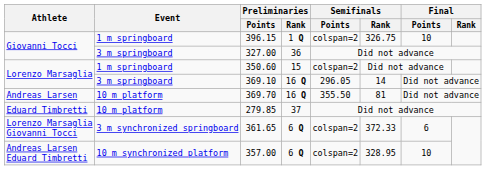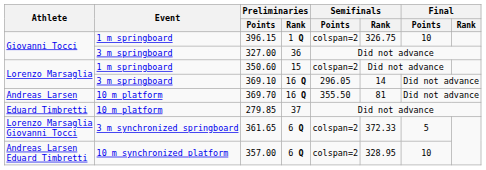(426, 129) 6 -> (426, 129) 5
